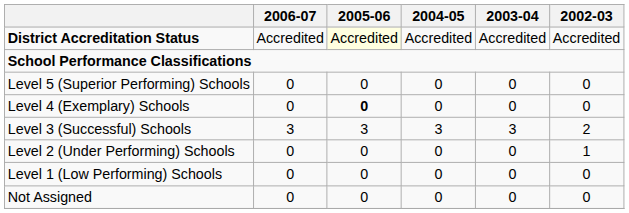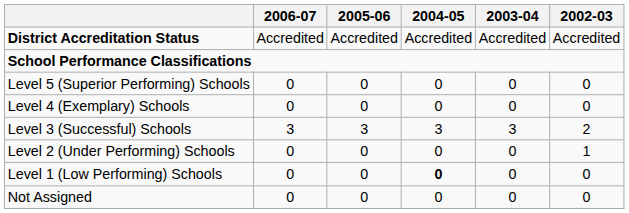(364, 39) lightyellow background -> (364, 39) no background
(364, 106) bold -> (364, 106) normal
(438, 174) normal -> (438, 174) bold
